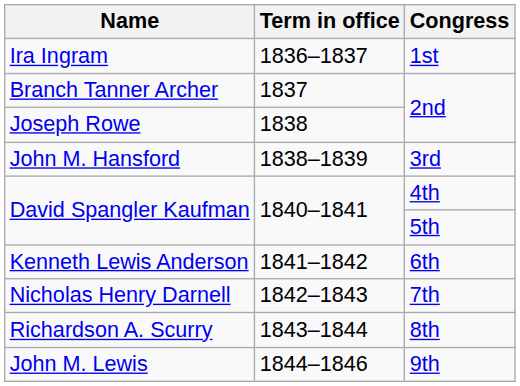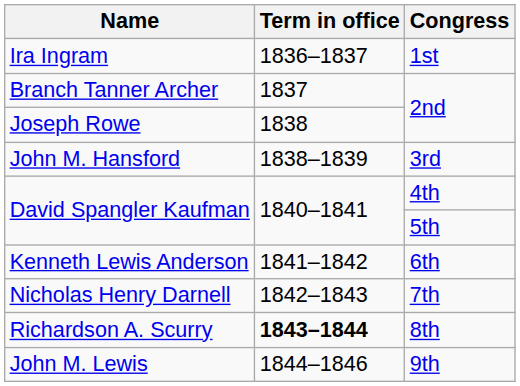(314, 329) normal -> (314, 329) bold
